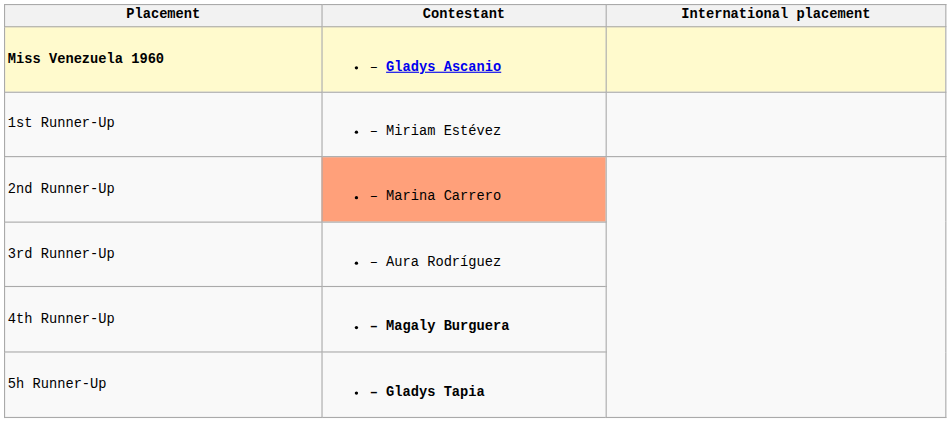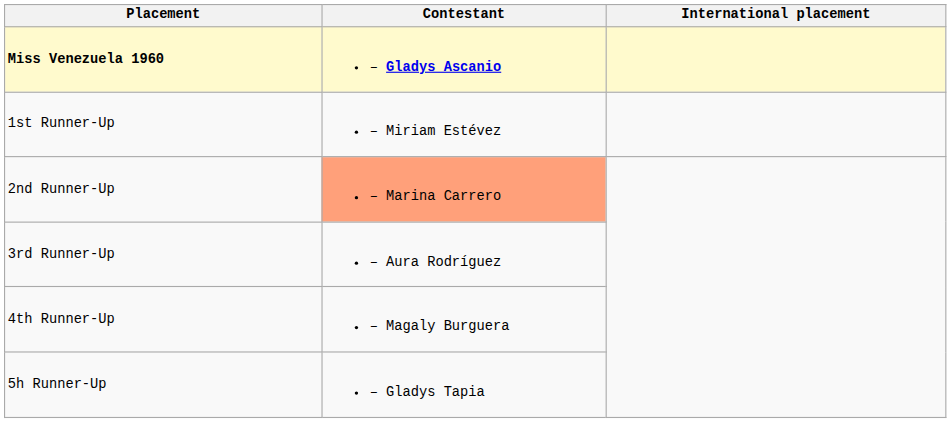(464, 328) bold -> (464, 328) normal
(464, 393) bold -> (464, 393) normal
